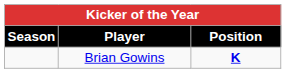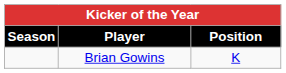(236, 57) bold -> (236, 57) normal
